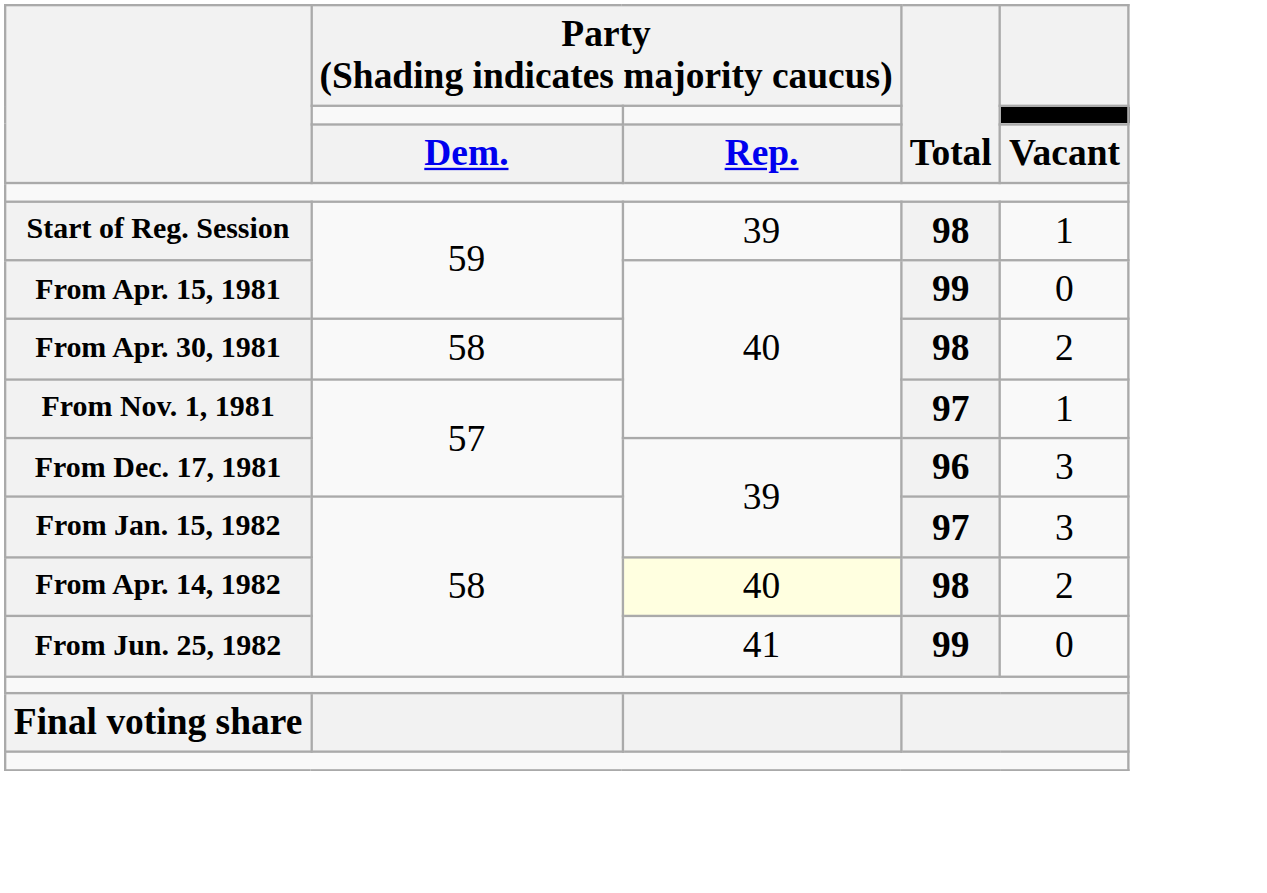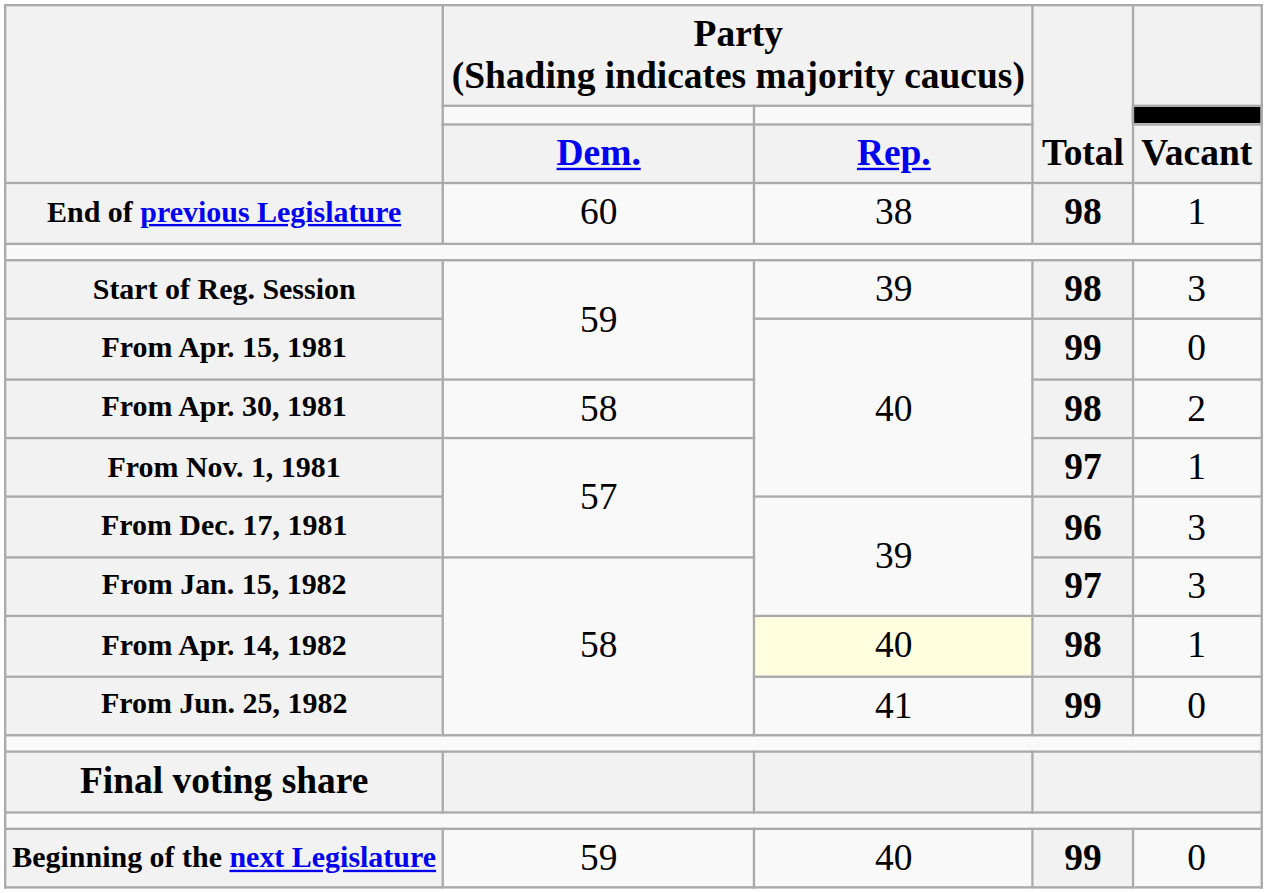+ row: (224, 212)
(1064, 229) 1 -> (1197, 288) 3
(1064, 585) 2 -> (1197, 645) 1
+ row: (224, 857)
